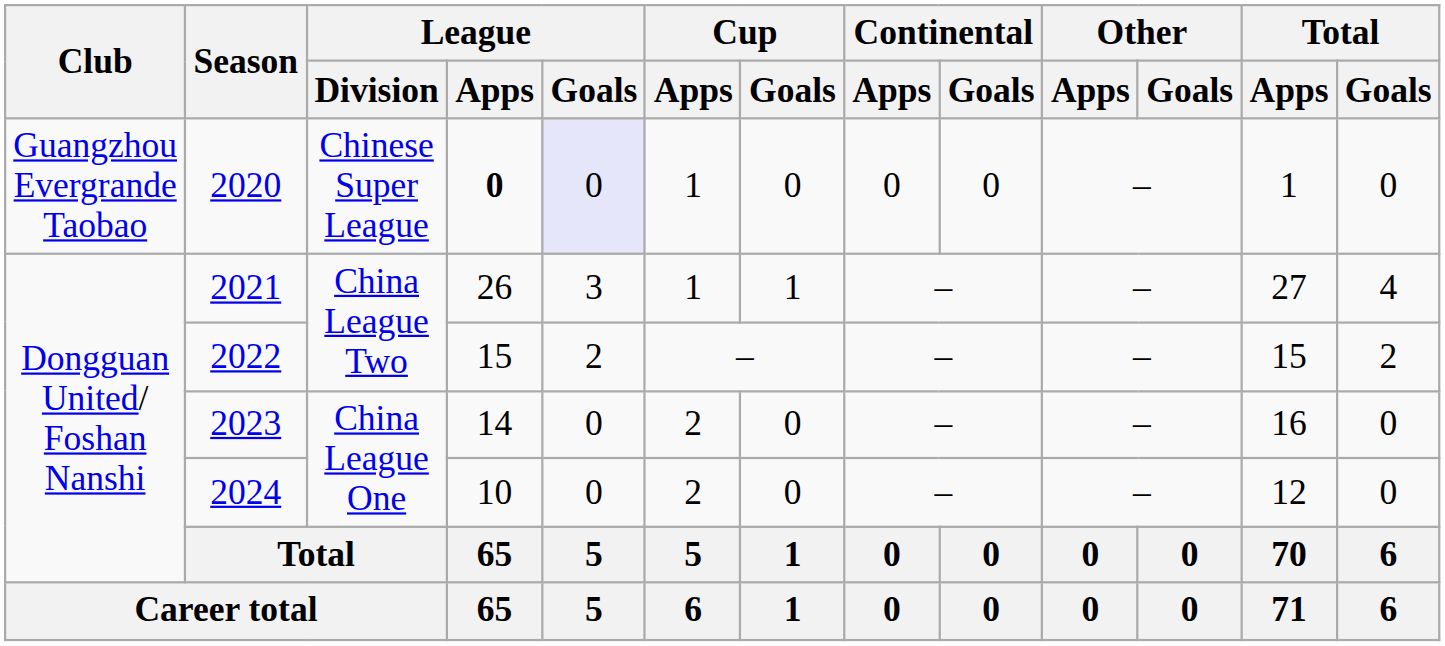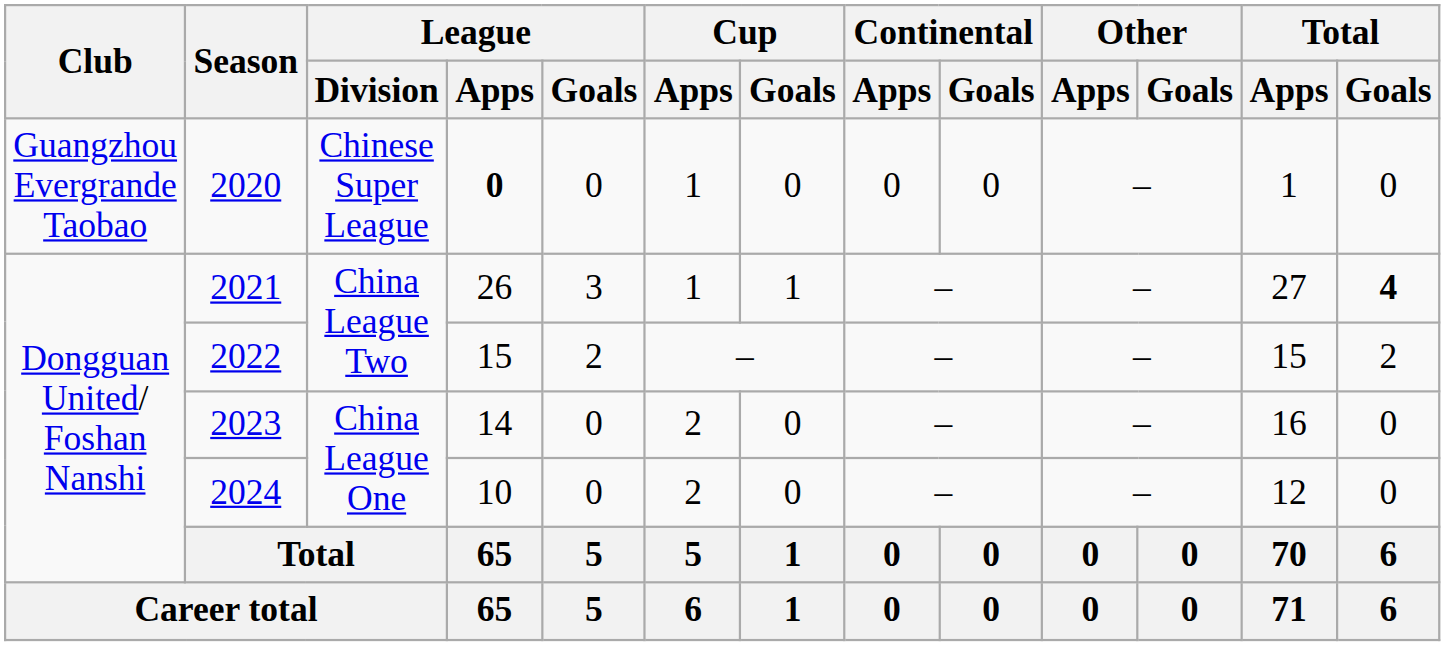(594, 185) lavender background -> (594, 185) no background
(1388, 287) normal -> (1388, 287) bold
